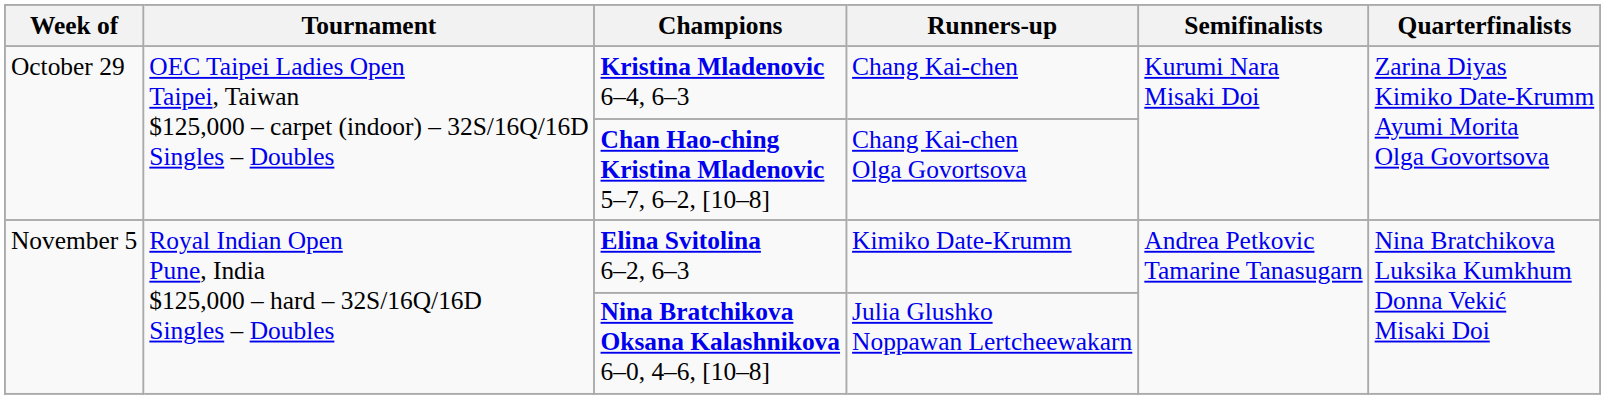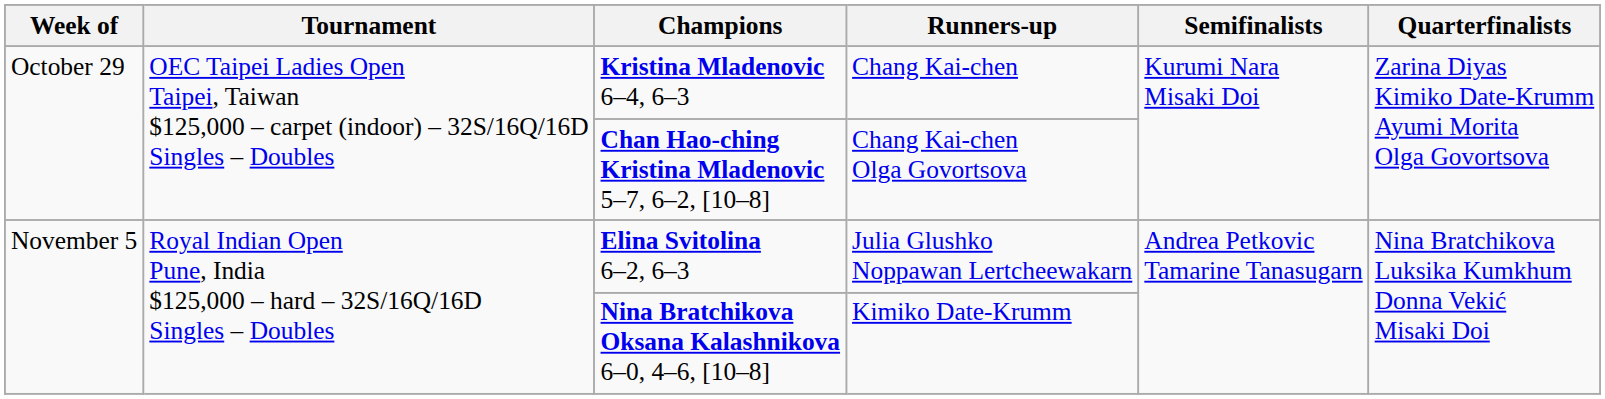(962, 240) Kimiko Date-Krumm -> (992, 255) Julia Glushko Noppawan Lertcheewakarn
(992, 327) Julia Glushko Noppawan Lertcheewakarn -> (962, 312) Kimiko Date-Krumm
